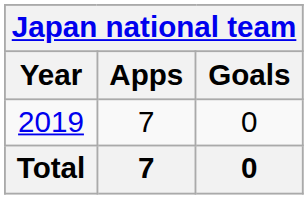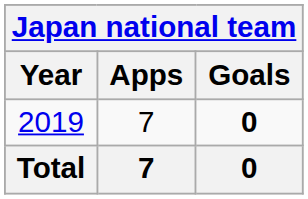(249, 121) normal -> (249, 121) bold
